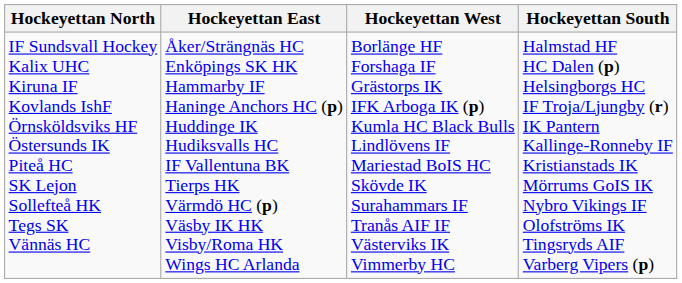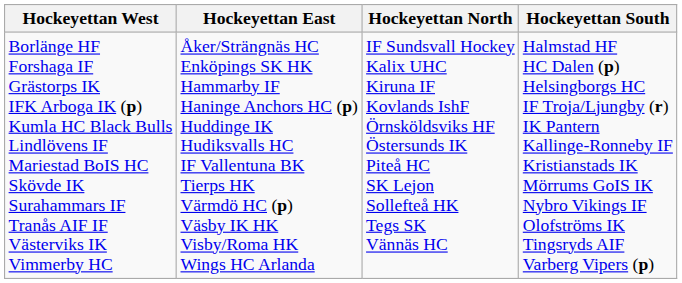columns swapped: (83, 18) <-> (433, 18)
